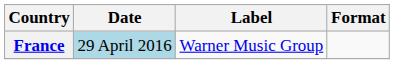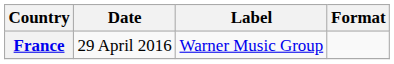(125, 44) lightblue background -> (125, 44) no background
